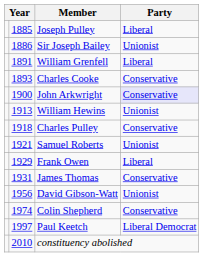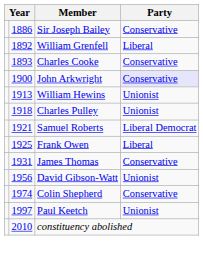- row: (66, 29)
(141, 45) Unionist -> (150, 29) Conservative
(22, 62) 1891 -> (22, 45) 1892
(150, 128) Conservative -> (141, 111) Unionist
(141, 144) Unionist -> (160, 128) Liberal Democrat
(22, 161) 1929 -> (22, 144) 1925
(160, 227) Liberal Democrat -> (141, 210) Unionist
